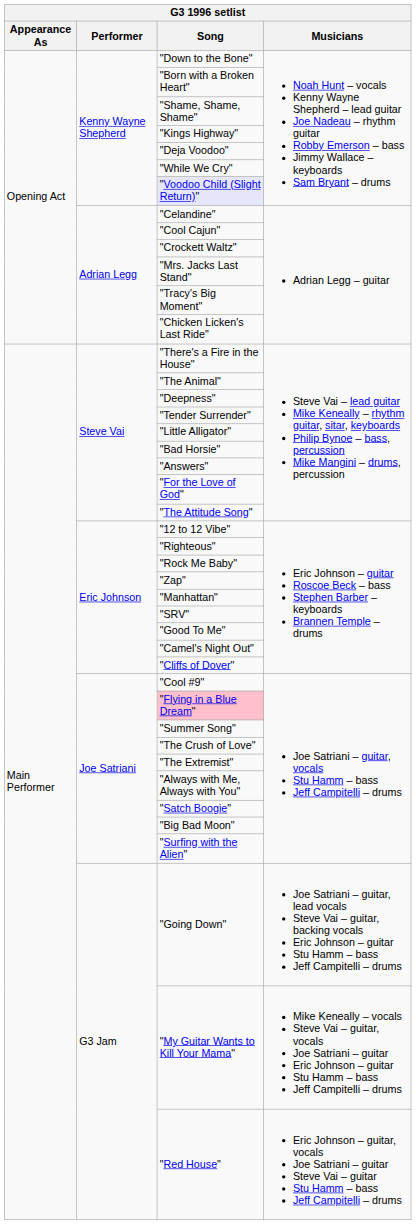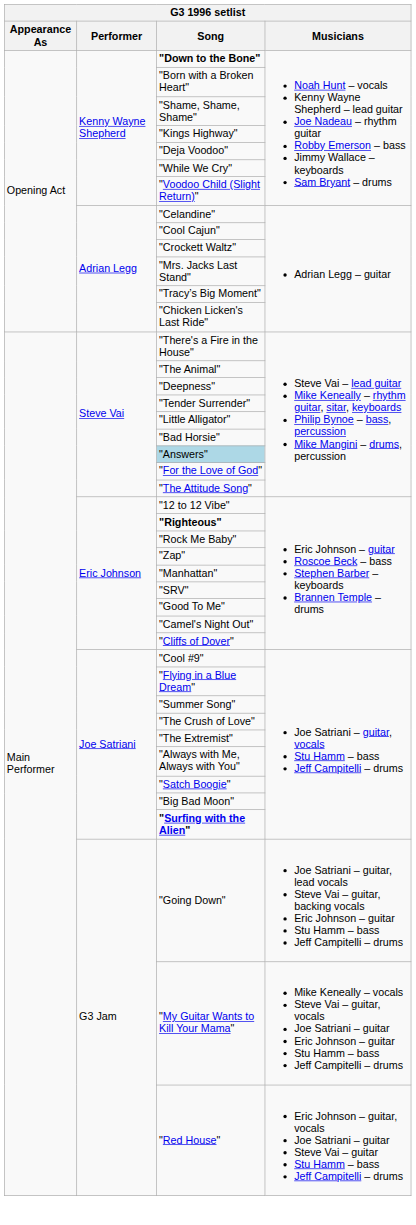(206, 59) normal -> (210, 59) bold
(210, 191) lavender background -> (210, 191) no background
(184, 466) no background -> (183, 454) lightblue background
(188, 546) normal -> (190, 522) bold
(198, 705) pink background -> (198, 681) no background
(199, 848) normal -> (202, 824) bold
